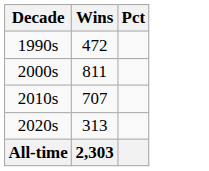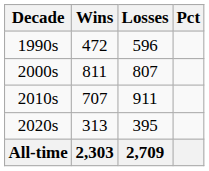+ column: (145, 17)
